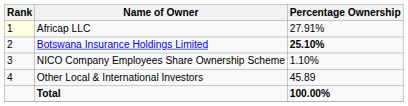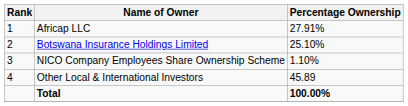(10, 28) lightyellow background -> (10, 28) no background
(307, 45) bold -> (307, 45) normal
